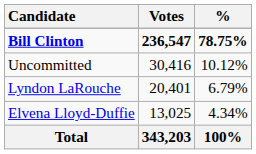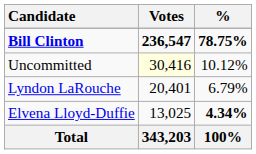(170, 64) no background -> (170, 64) lightyellow background
(228, 112) normal -> (227, 112) bold
